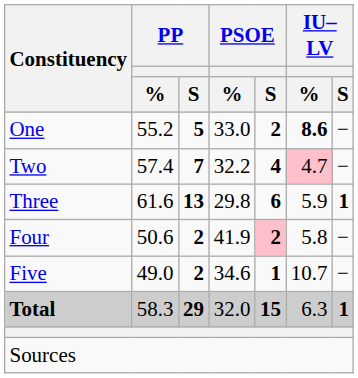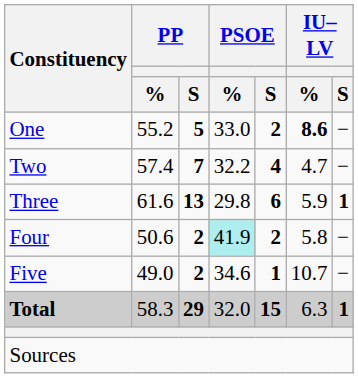(314, 165) pink background -> (314, 165) no background
(232, 237) no background -> (232, 237) paleturquoise background
(276, 237) pink background -> (276, 237) no background
